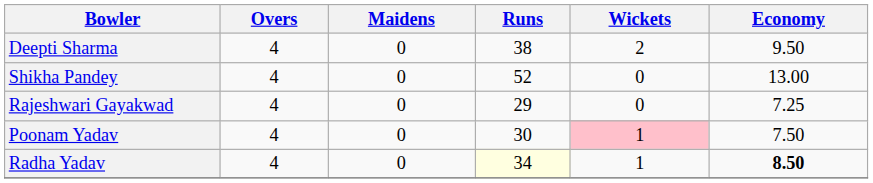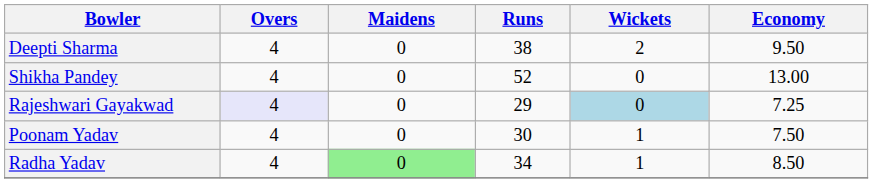(274, 105) no background -> (274, 105) lavender background
(640, 105) no background -> (640, 105) lightblue background
(640, 134) pink background -> (640, 134) no background
(401, 163) no background -> (401, 163) lightgreen background
(523, 163) lightyellow background -> (523, 163) no background
(788, 163) bold -> (788, 163) normal
